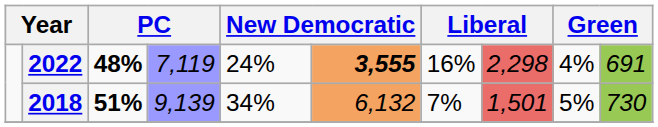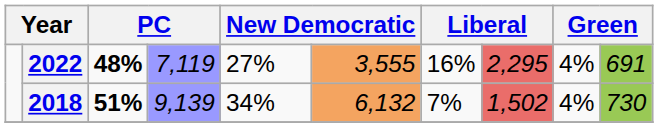(250, 64) 24% -> (250, 64) 27%
(385, 64) bold -> (385, 64) normal
(517, 64) 2,298 -> (517, 64) 2,295
(517, 102) 1,501 -> (517, 102) 1,502
(577, 102) 5% -> (577, 102) 4%
